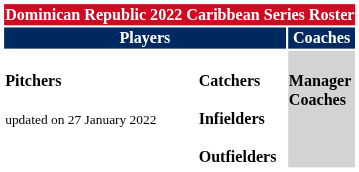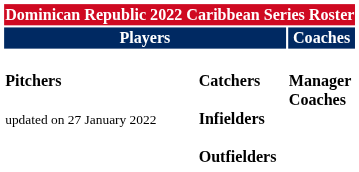(320, 89) lightgrey background -> (320, 89) no background
